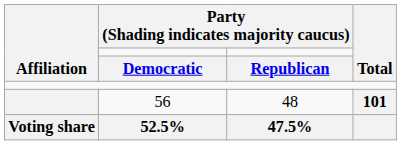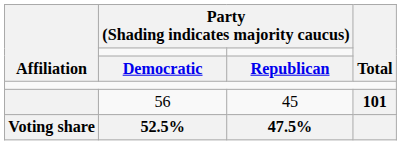(290, 101) 48 -> (290, 101) 45
